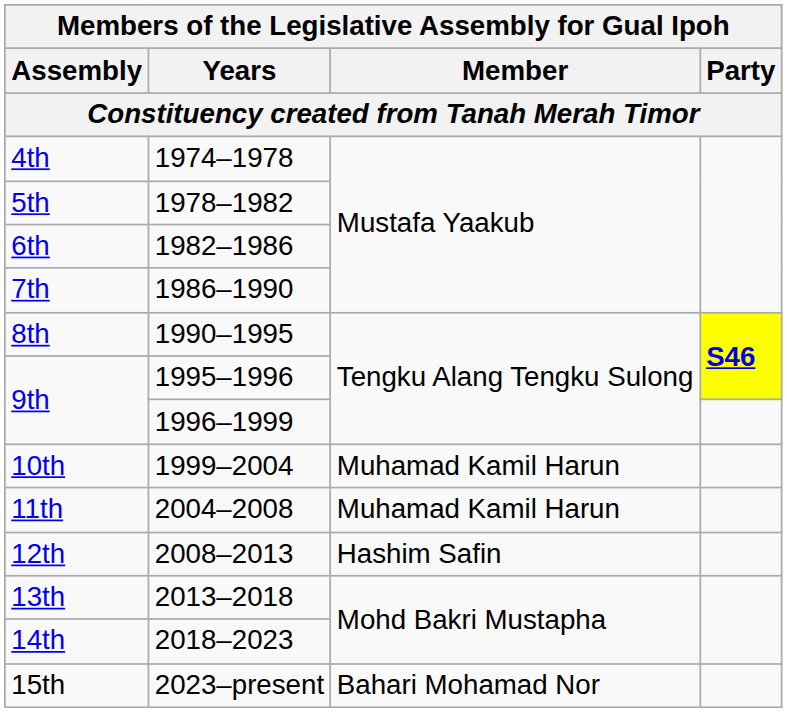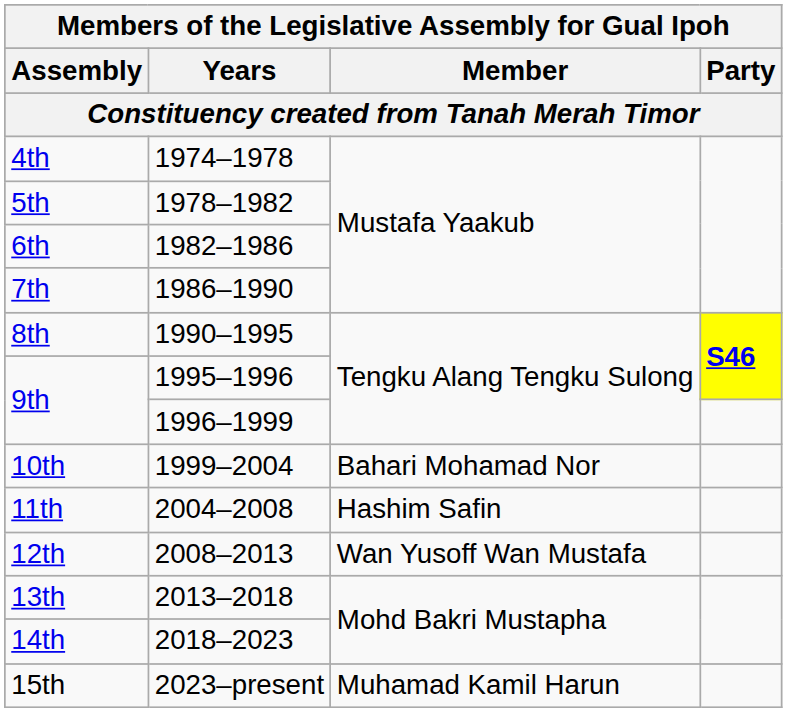(478, 465) Muhamad Kamil Harun -> (468, 465) Bahari Mohamad Nor
(478, 509) Muhamad Kamil Harun -> (419, 509) Hashim Safin
(419, 553) Hashim Safin -> (491, 553) Wan Yusoff Wan Mustafa
(468, 684) Bahari Mohamad Nor -> (478, 684) Muhamad Kamil Harun
